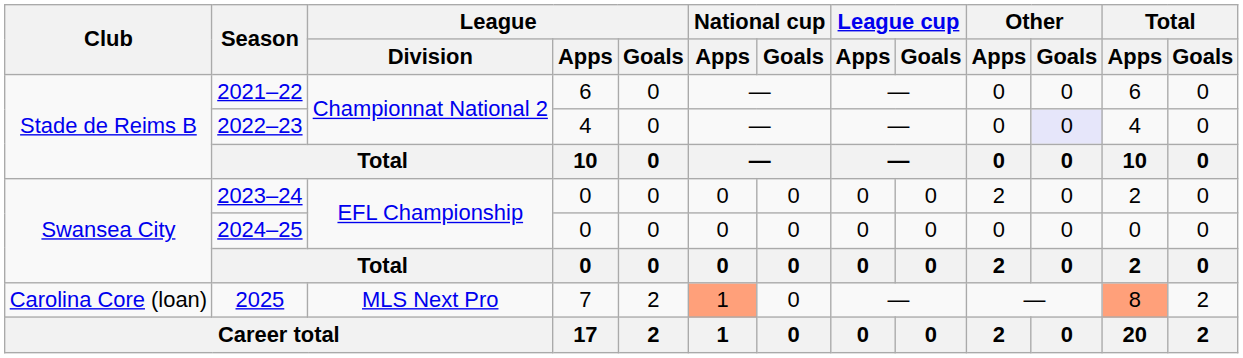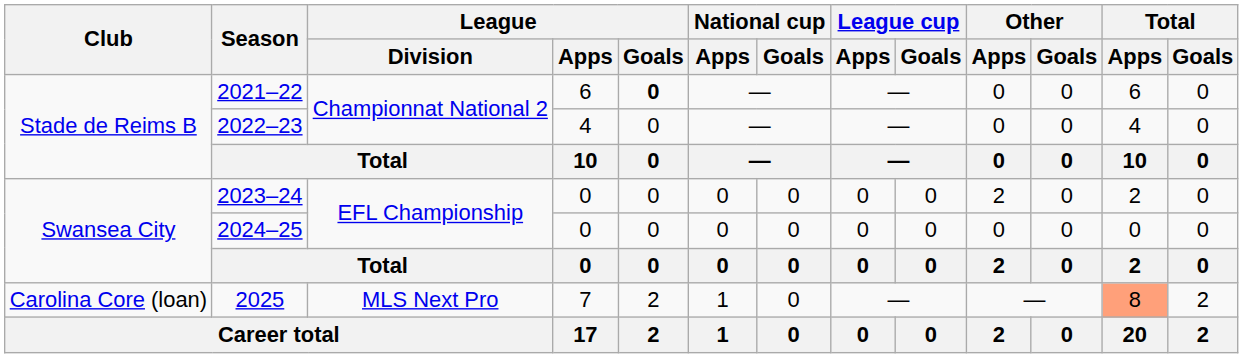(653, 91) normal -> (653, 91) bold
(1067, 126) lavender background -> (1067, 126) no background
(723, 299) lightsalmon background -> (723, 299) no background
